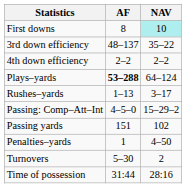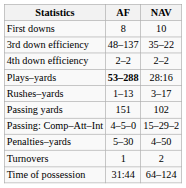(161, 28) paleturquoise background -> (161, 28) no background
(161, 77) 64–124 -> (161, 77) 28:16
rows swapped: (35, 126) <-> (55, 110)
(123, 142) 1 -> (123, 142) 5–30
(123, 158) 5–30 -> (123, 158) 1
(161, 175) 28:16 -> (161, 175) 64–124
